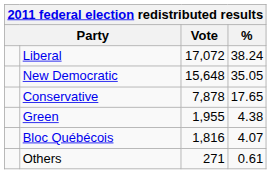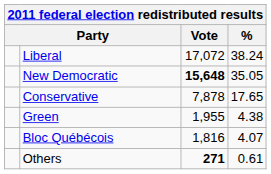(205, 76) normal -> (205, 76) bold
(214, 158) normal -> (214, 158) bold
